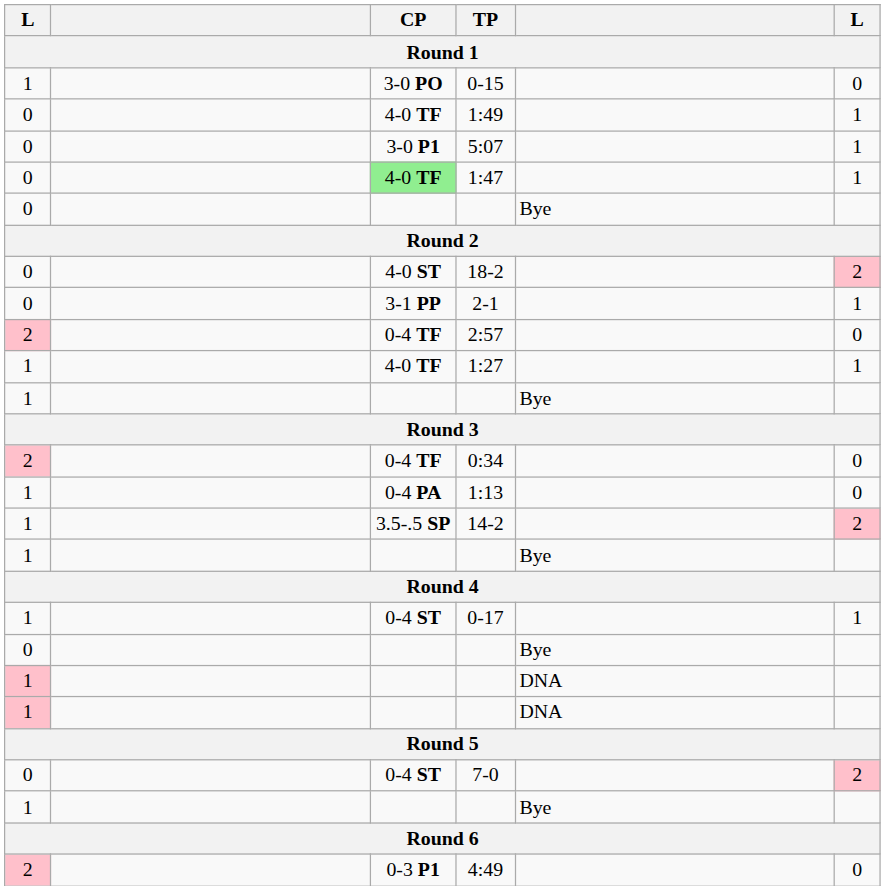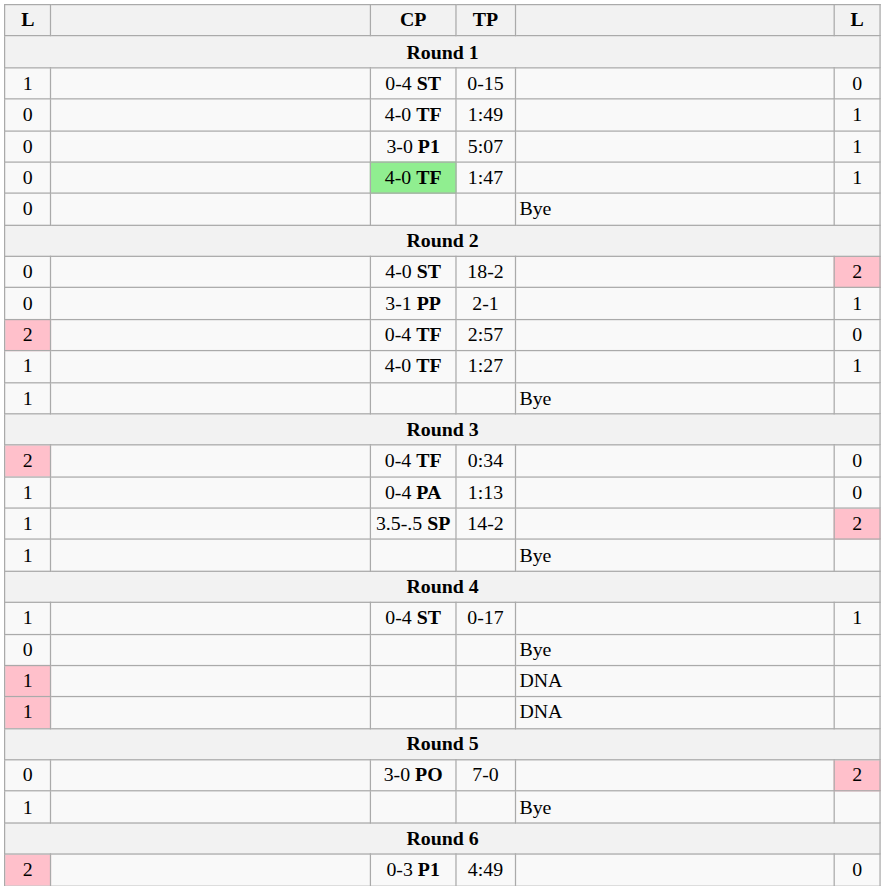(413, 83) 3-0 PO -> (413, 83) 0-4 ST
(413, 775) 0-4 ST -> (413, 775) 3-0 PO
